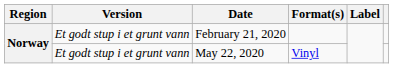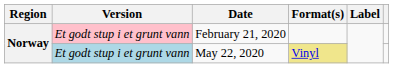(122, 33) no background -> (122, 33) pink background
(122, 53) no background -> (122, 53) lightblue background
(305, 53) no background -> (305, 53) khaki background
